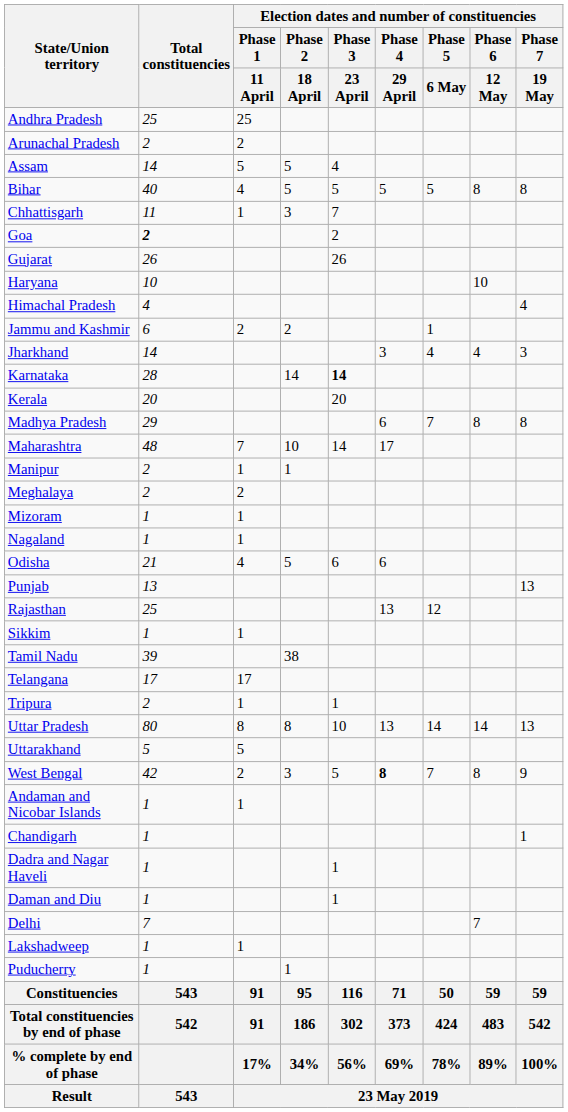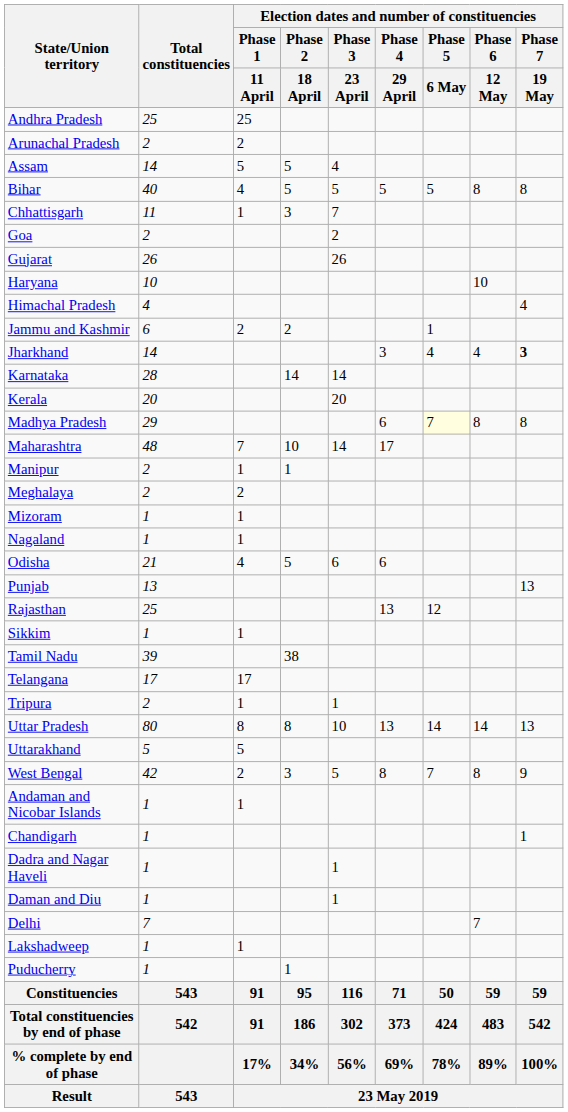(146, 236) bold -> (146, 236) normal
(523, 352) normal -> (523, 352) bold
(339, 376) bold -> (339, 376) normal
(430, 422) no background -> (430, 422) lightyellow background
(383, 772) bold -> (383, 772) normal
